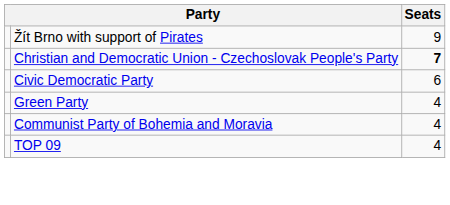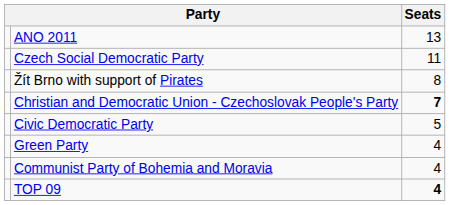+ row: (46, 37)
+ row: (109, 59)
(437, 37) 9 -> (437, 80) 8
(437, 80) 6 -> (437, 124) 5
(437, 146) normal -> (437, 189) bold
